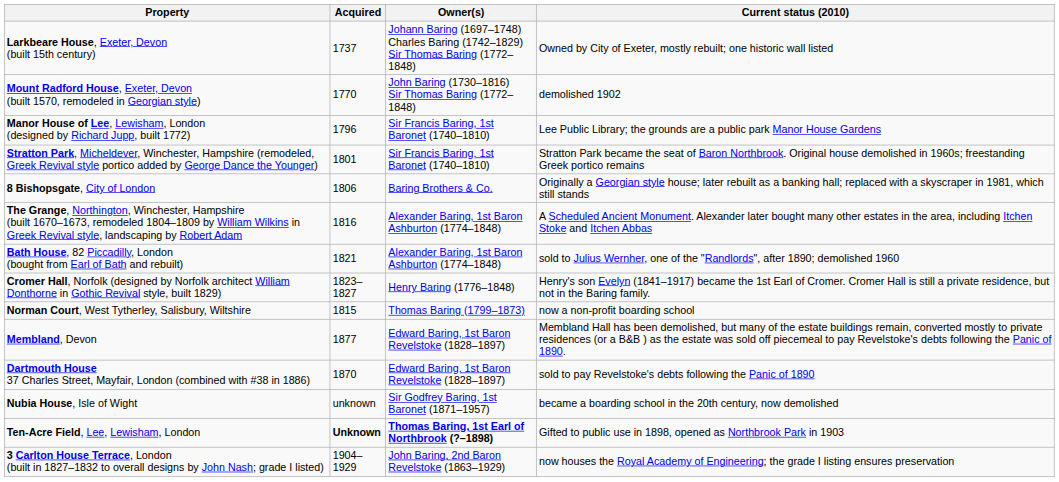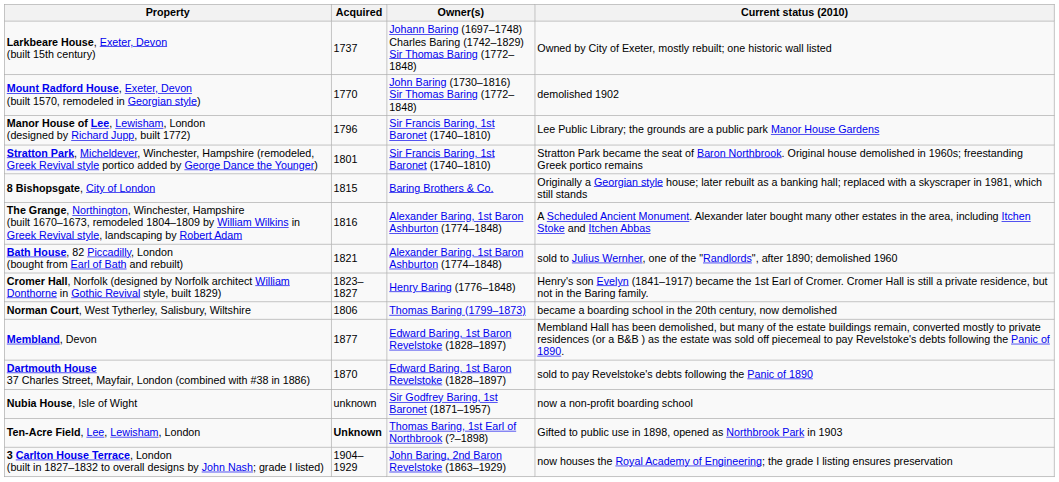(345, 188) 1806 -> (346, 188) 1815
(345, 310) 1815 -> (346, 310) 1806
(617, 310) now a non-profit boarding school -> (687, 310) became a boarding school in the 20th century, now demolished
(689, 403) became a boarding school in the 20th century, now demolished -> (615, 403) now a non-profit boarding school
(456, 433) bold -> (453, 433) normal
